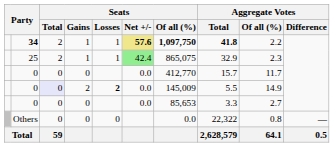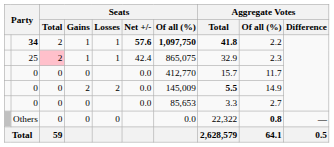(143, 42) khaki background -> (143, 42) no background
(60, 58) no background -> (60, 58) pink background
(143, 58) lightgreen background -> (143, 58) no background
(60, 88) lavender background -> (60, 88) no background
(118, 88) bold -> (118, 88) normal
(231, 88) normal -> (231, 88) bold
(276, 119) normal -> (276, 119) bold
